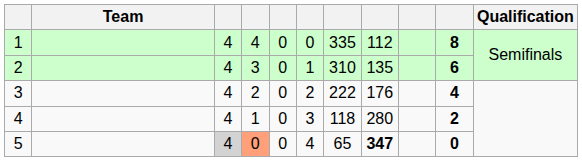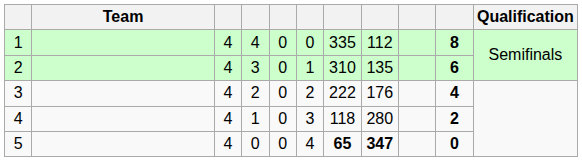(228, 144) lightgrey background -> (228, 144) no background
(255, 144) lightsalmon background -> (255, 144) no background
(342, 144) normal -> (342, 144) bold
